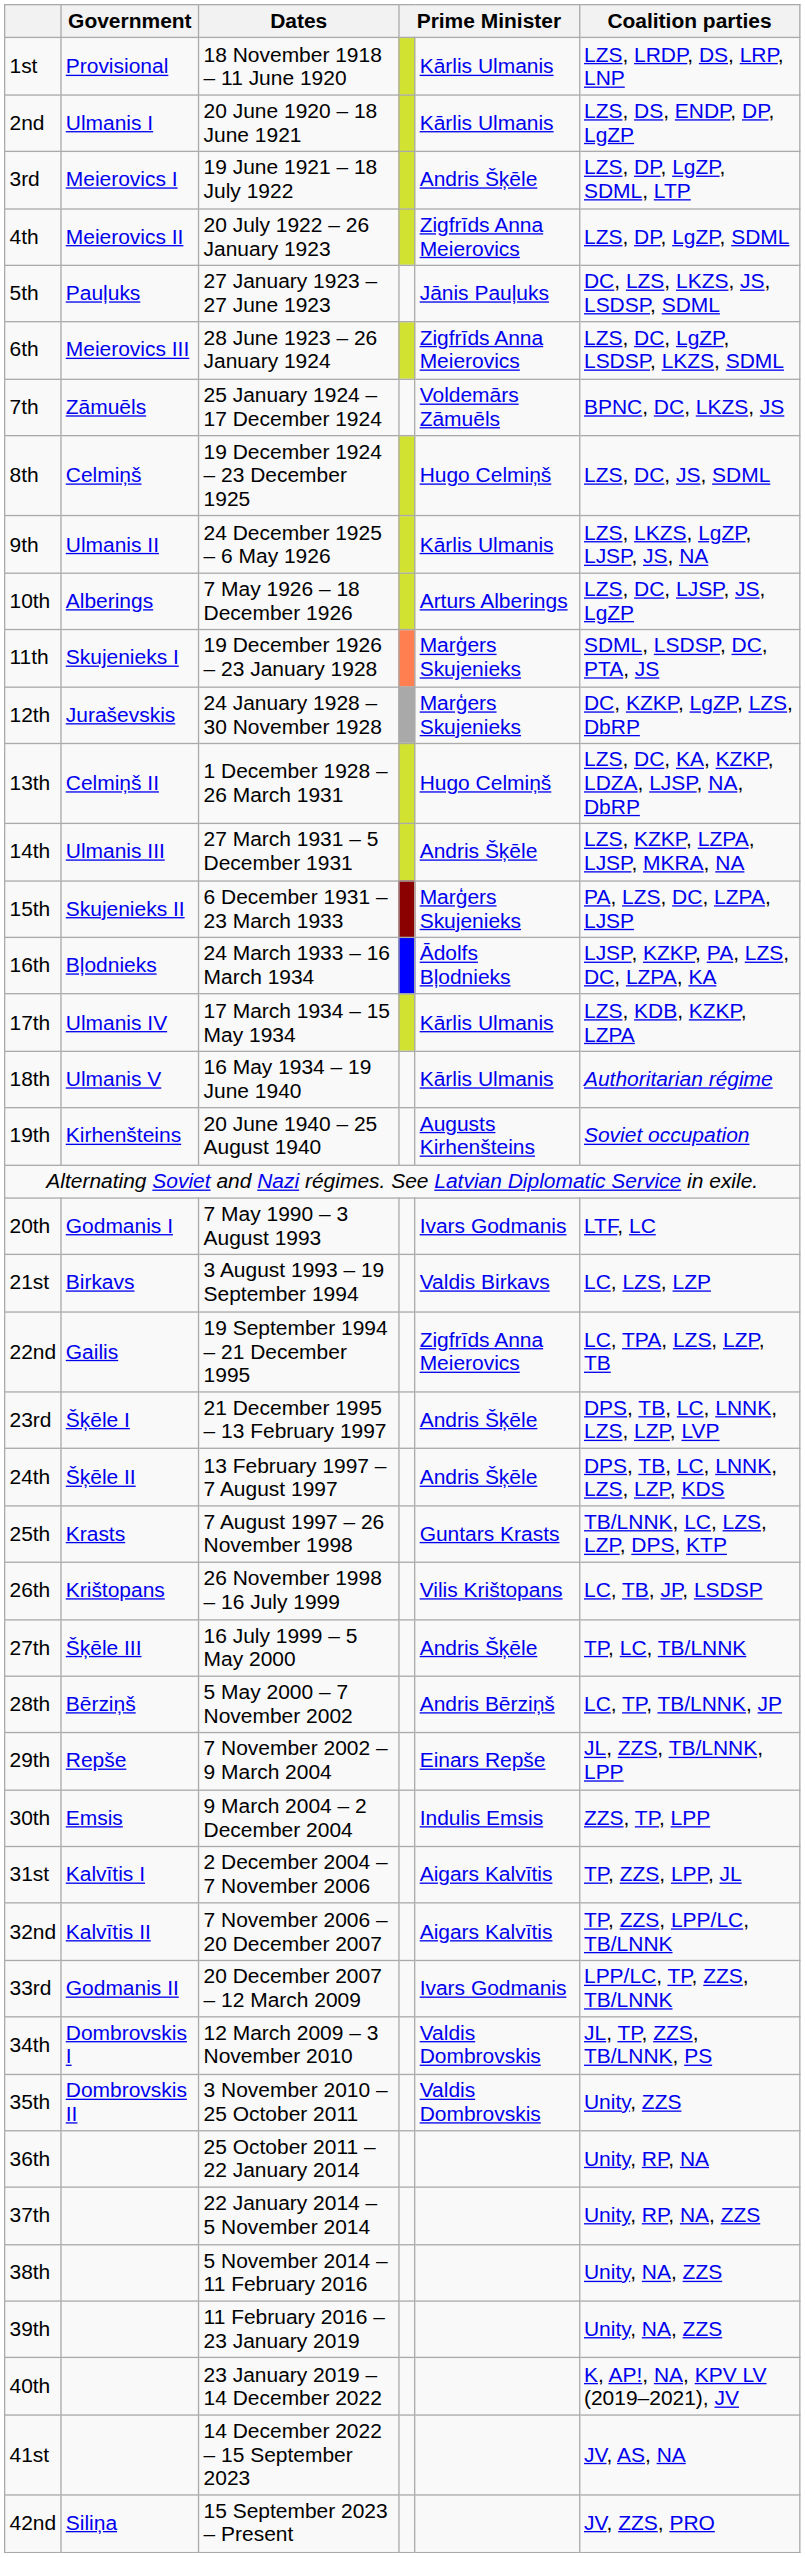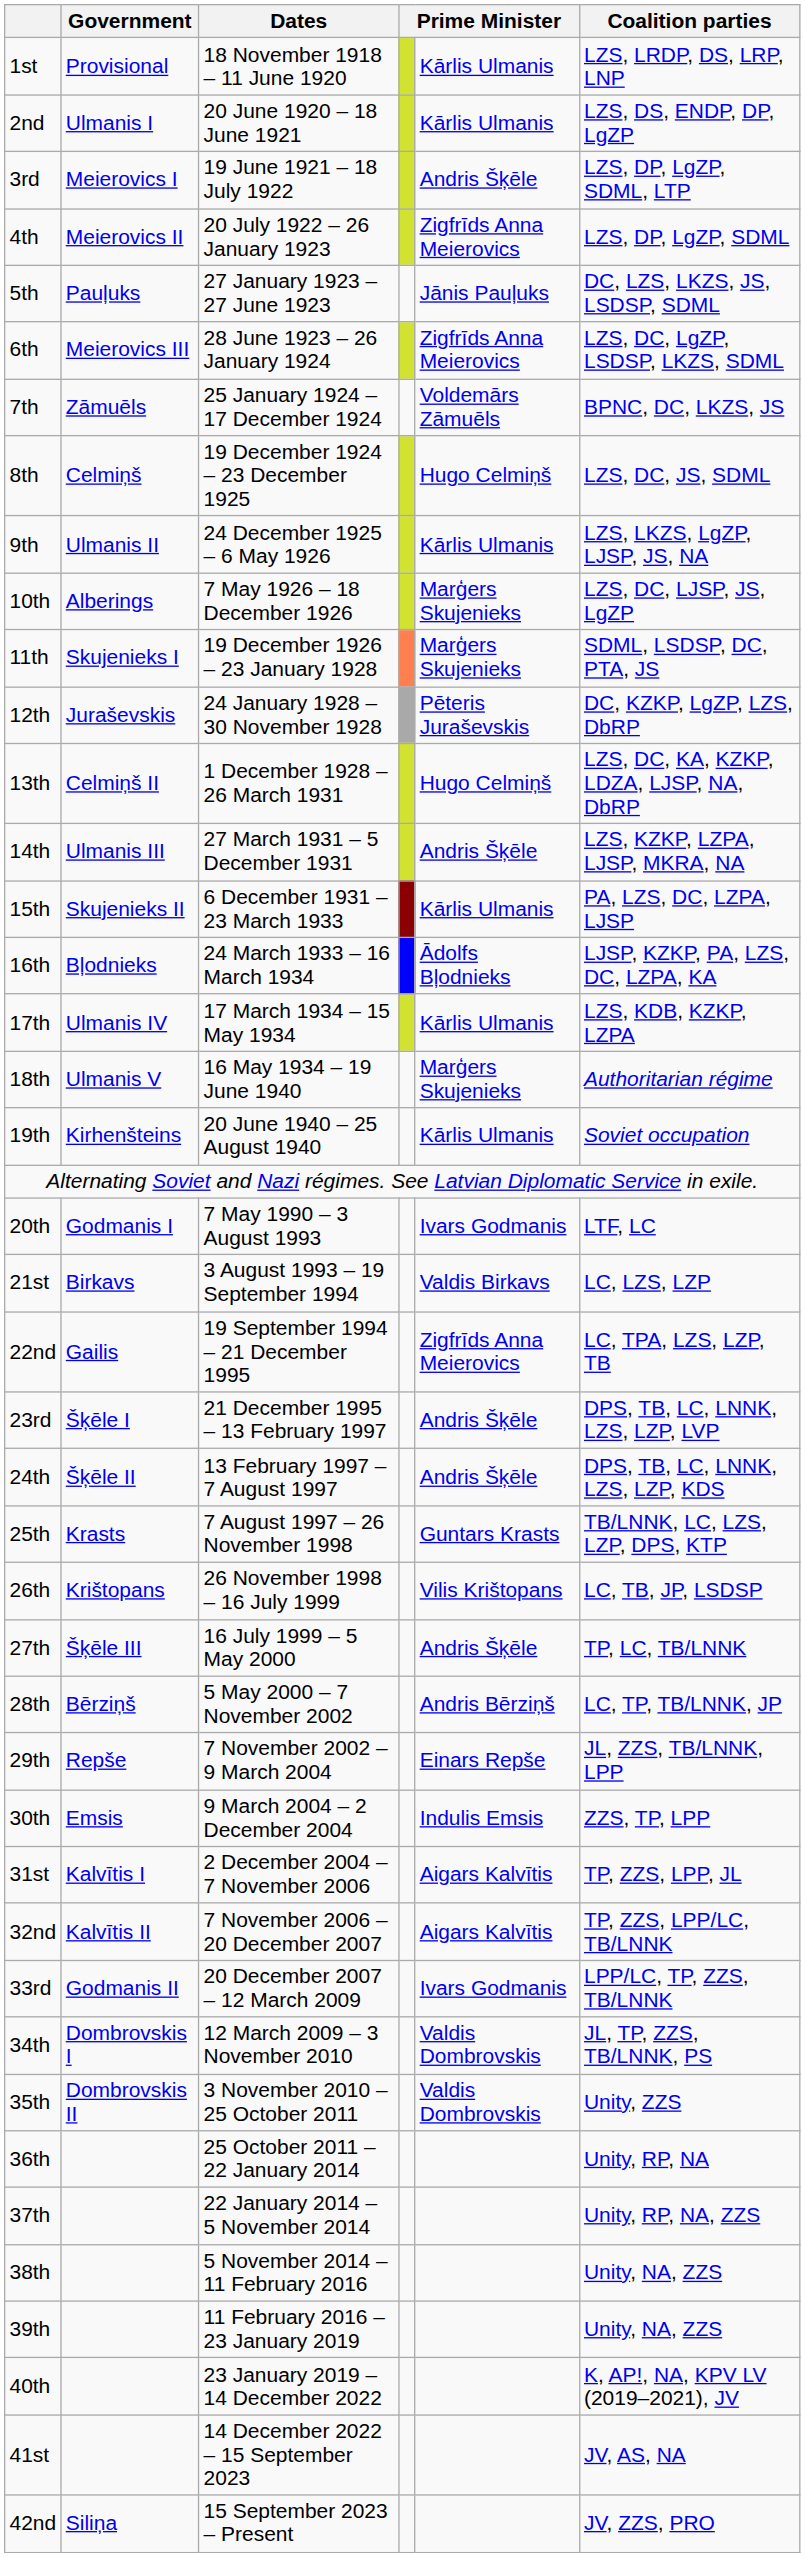(494, 601) Arturs Alberings -> (470, 601) Marģers Skujenieks
(470, 714) Marģers Skujenieks -> (474, 714) Pēteris Juraševskis
(470, 908) Marģers Skujenieks -> (487, 908) Kārlis Ulmanis
(487, 1079) Kārlis Ulmanis -> (470, 1079) Marģers Skujenieks
(477, 1136) Augusts Kirhenšteins -> (487, 1136) Kārlis Ulmanis
